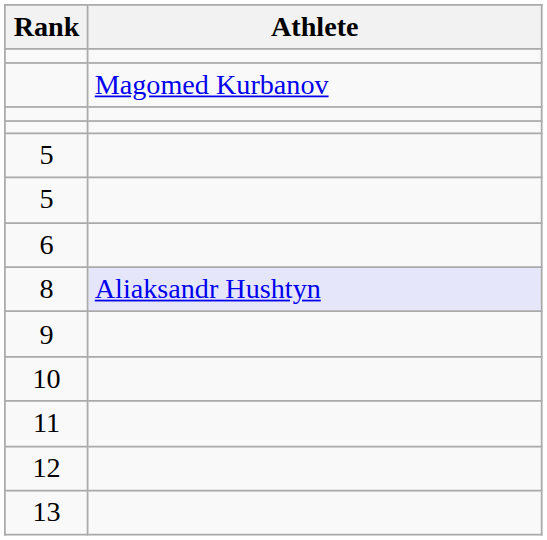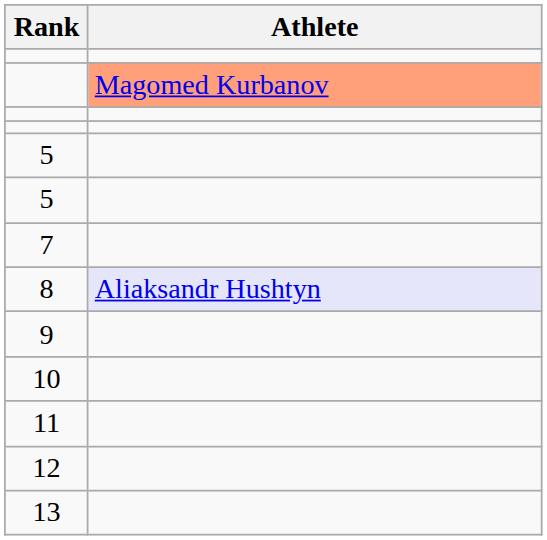(212, 84) no background -> (212, 84) lightsalmon background
(47, 244) 6 -> (47, 244) 7
